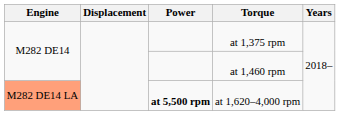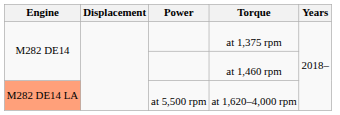(181, 101) bold -> (179, 101) normal
